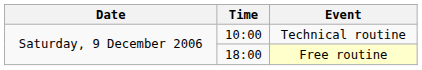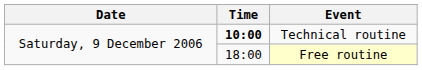(243, 34) normal -> (243, 34) bold
